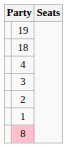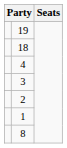(23, 134) pink background -> (23, 134) no background
